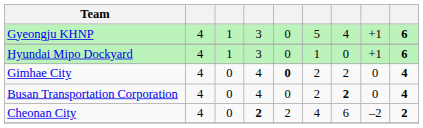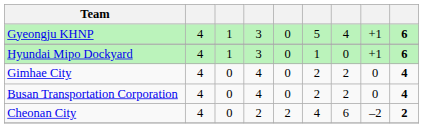(288, 73) bold -> (288, 73) normal
(346, 93) bold -> (346, 93) normal
(259, 113) bold -> (259, 113) normal
